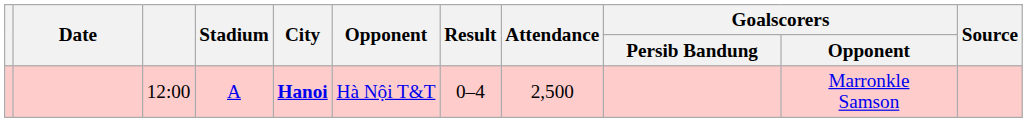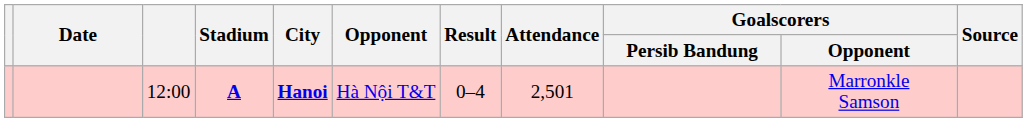(234, 91) normal -> (234, 91) bold
(552, 91) 2,500 -> (552, 91) 2,501
